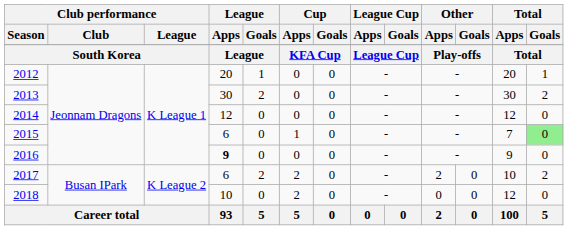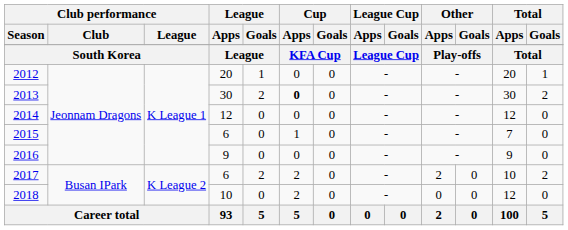(297, 94) normal -> (297, 94) bold
(545, 134) lightgreen background -> (545, 134) no background
(226, 154) bold -> (226, 154) normal
